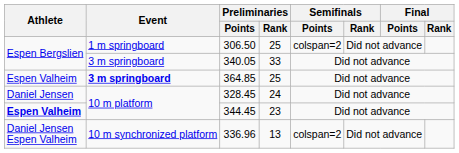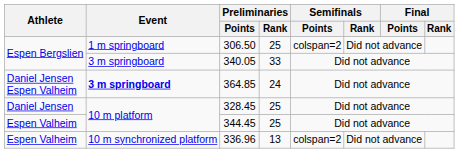(42, 79) Espen Valheim -> (42, 84) Daniel Jensen Espen Valheim
(275, 79) 25 -> (275, 84) 24
(275, 95) 24 -> (275, 107) 25
(44, 112) bold -> (42, 123) normal
(275, 112) 23 -> (275, 123) 25
(42, 134) Daniel Jensen Espen Valheim -> (42, 140) Espen Valheim
